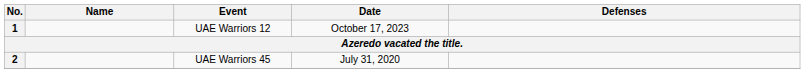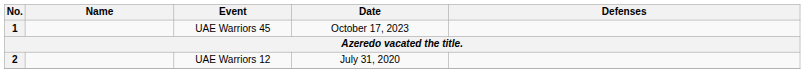(233, 28) UAE Warriors 12 -> (233, 28) UAE Warriors 45
(233, 60) UAE Warriors 45 -> (233, 60) UAE Warriors 12
